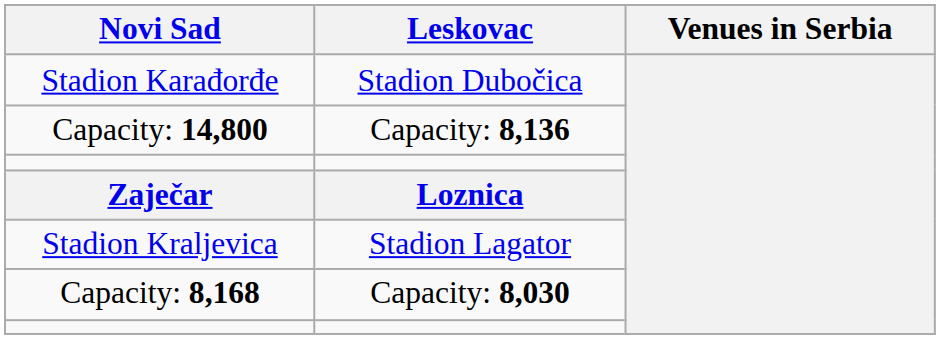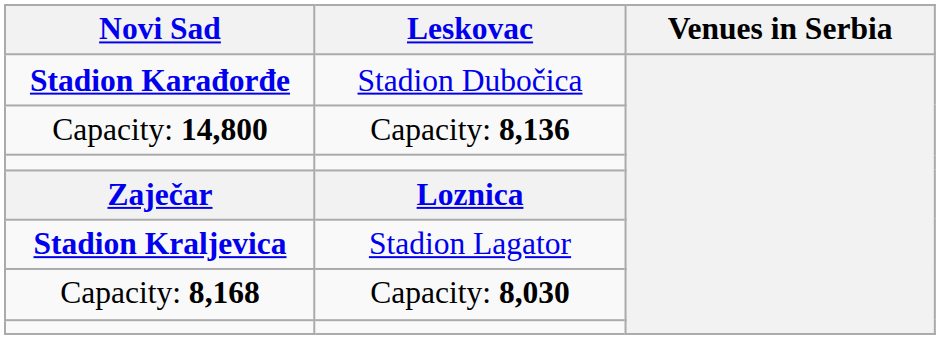(160, 79) normal -> (160, 79) bold
(160, 243) normal -> (160, 243) bold
